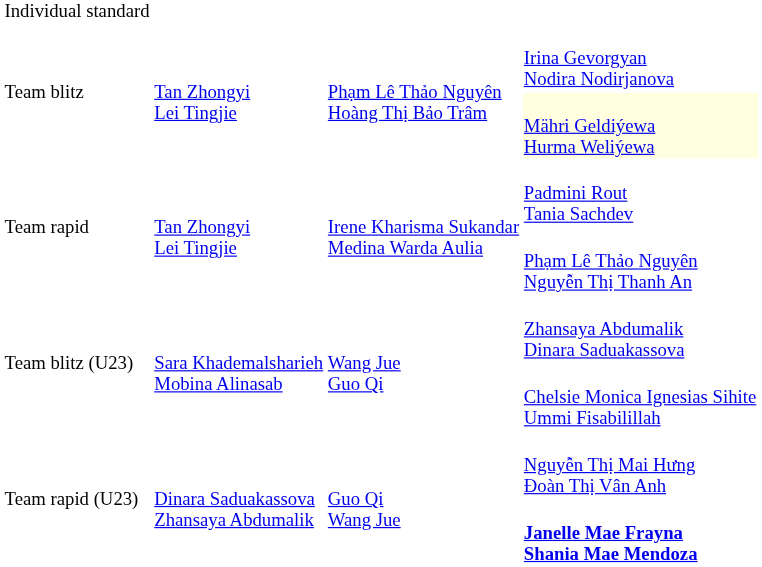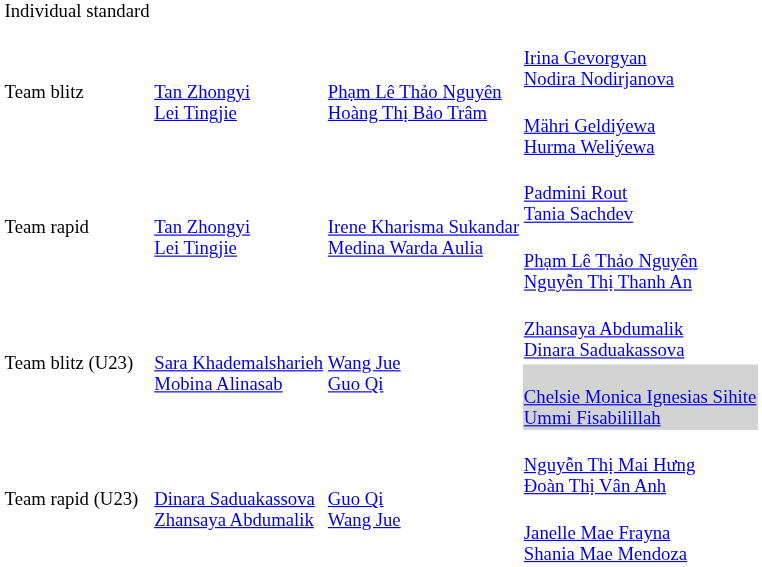(590, 136) lightyellow background -> (590, 136) no background
(640, 407) no background -> (640, 407) lightgrey background
(611, 543) bold -> (605, 543) normal
